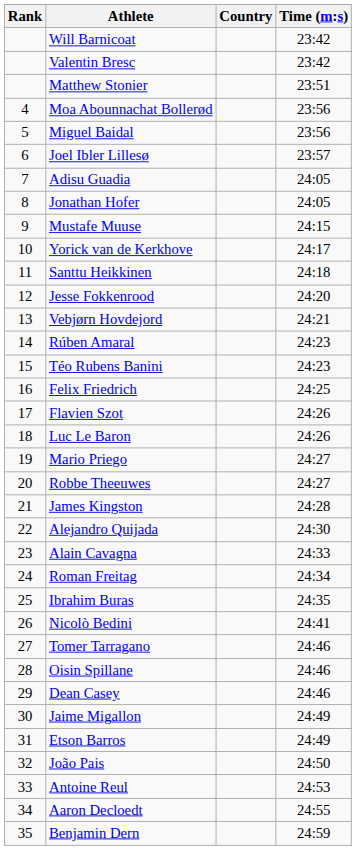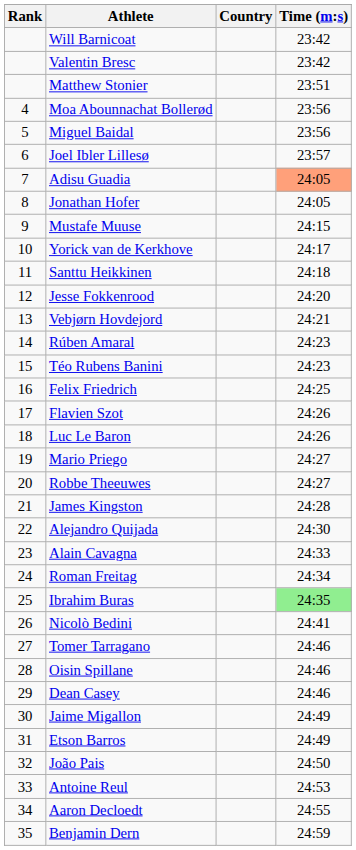(314, 179) no background -> (314, 179) lightsalmon background
(314, 599) no background -> (314, 599) lightgreen background
